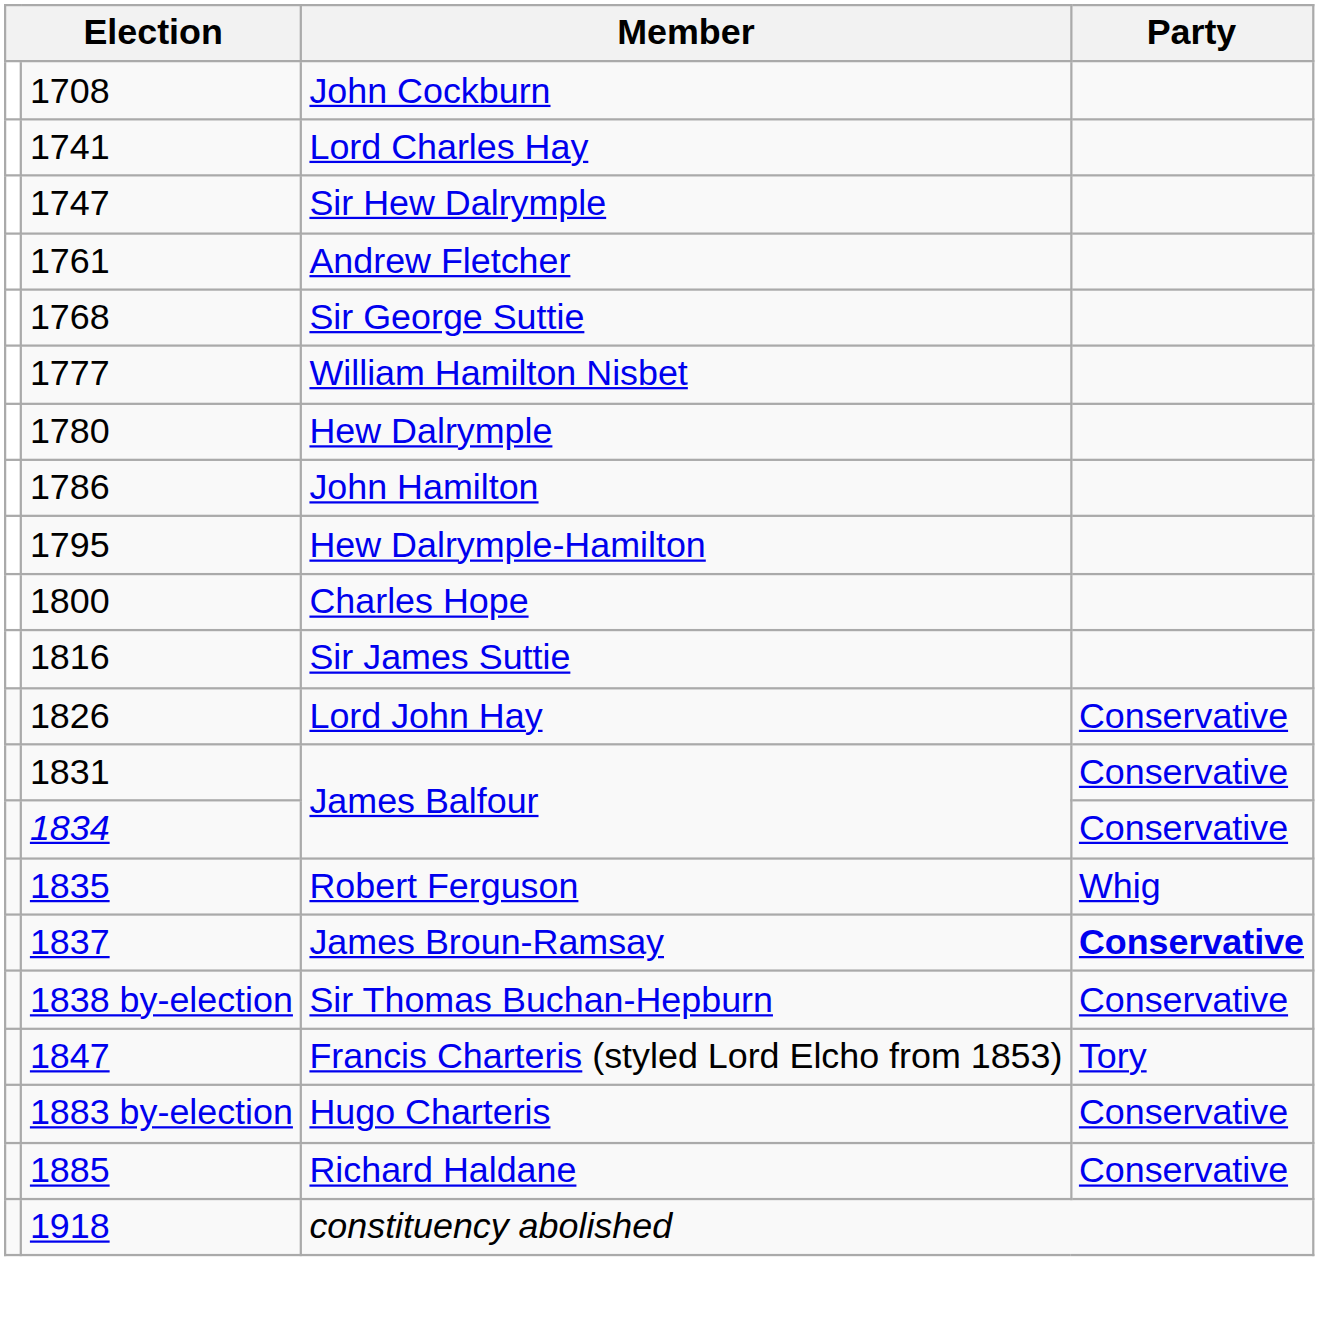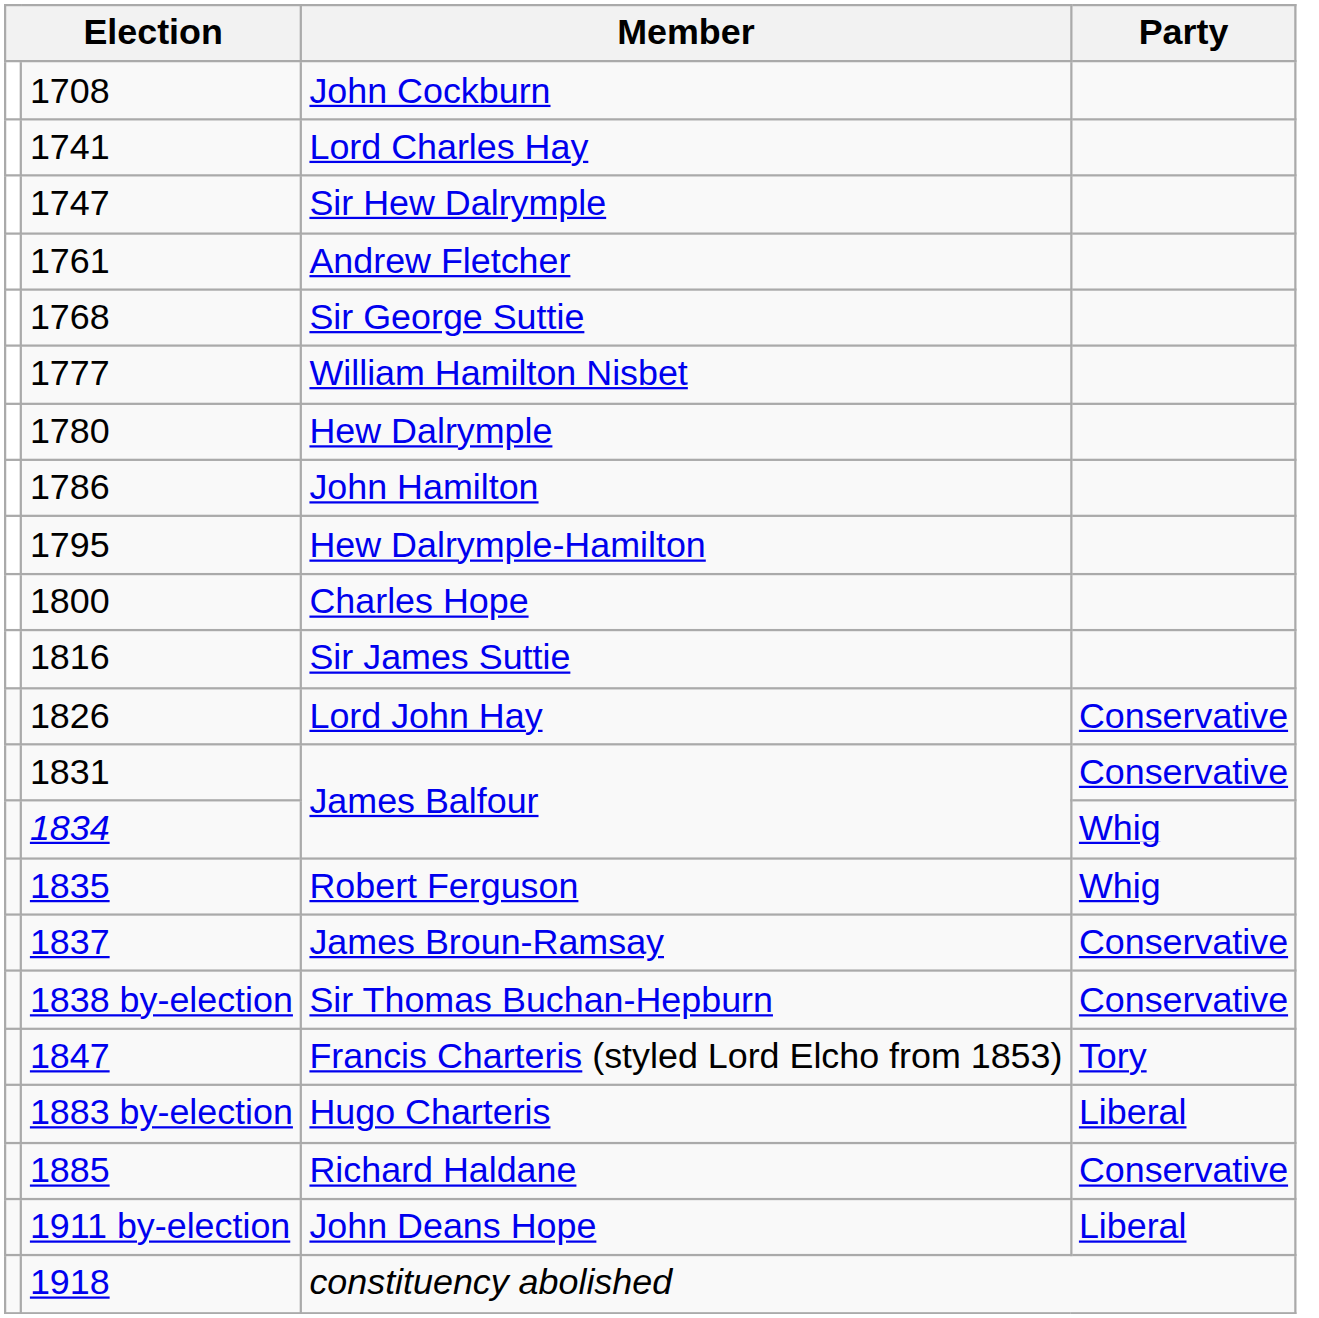(1184, 828) Conservative -> (1120, 828) Whig
(1191, 942) bold -> (1184, 942) normal
(1184, 1112) Conservative -> (1133, 1112) Liberal
+ row: (160, 1226)
